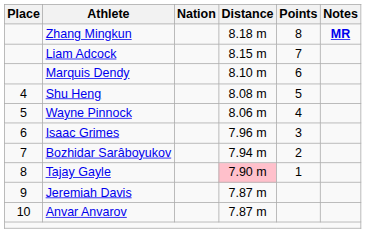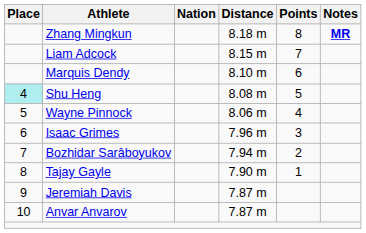(24, 93) no background -> (24, 93) paleturquoise background
(248, 172) pink background -> (248, 172) no background
